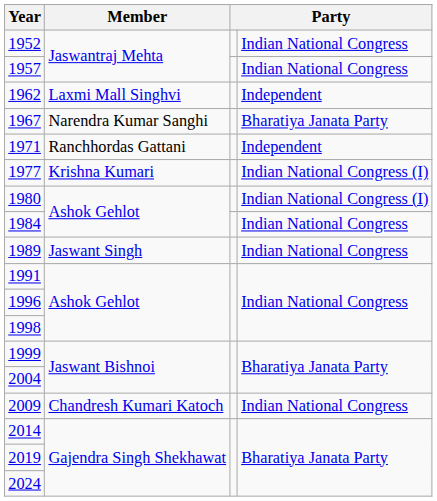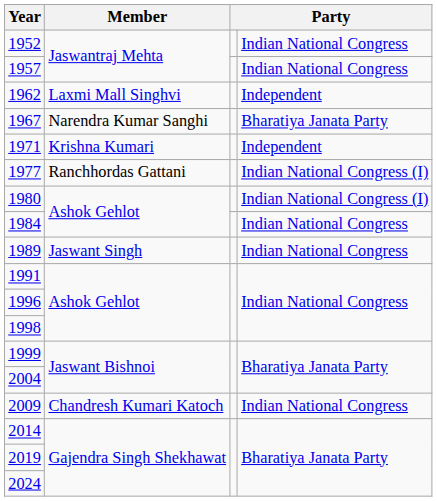(117, 146) Ranchhordas Gattani -> (101, 146) Krishna Kumari
(101, 172) Krishna Kumari -> (117, 172) Ranchhordas Gattani
